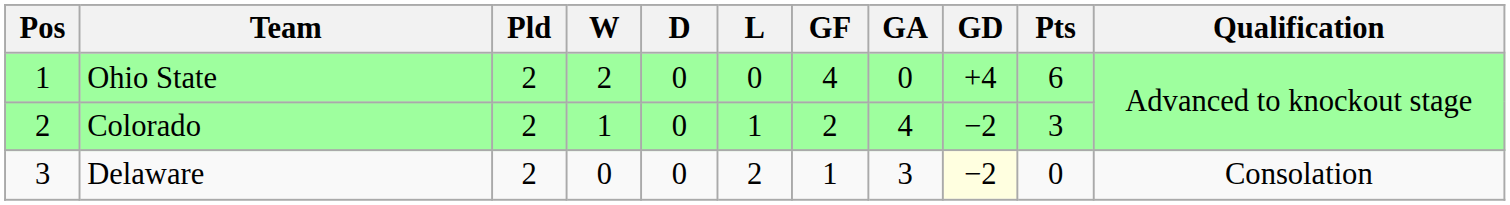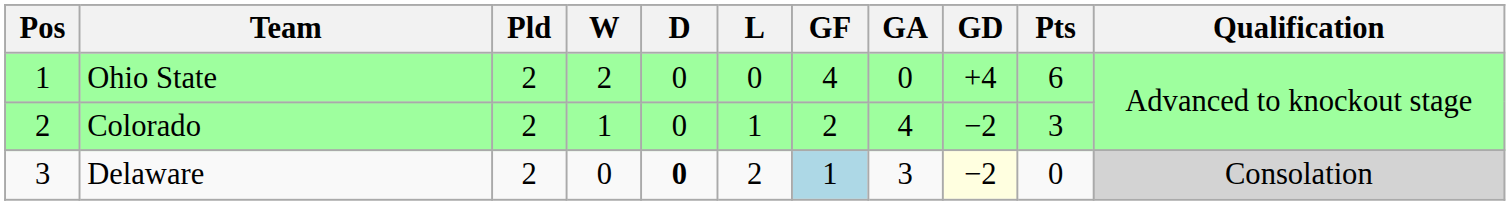(680, 174) normal -> (680, 174) bold
(830, 174) no background -> (830, 174) lightblue background
(1299, 174) no background -> (1299, 174) lightgrey background
